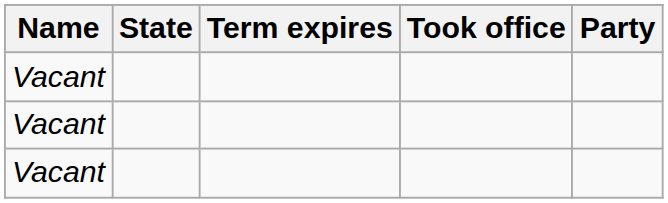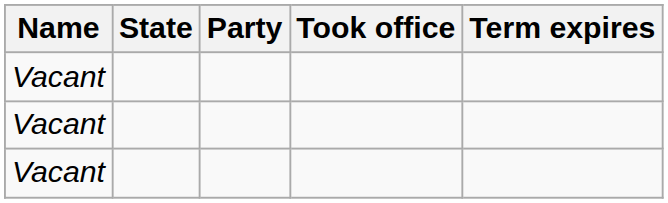columns swapped: (618, 28) <-> (300, 28)
